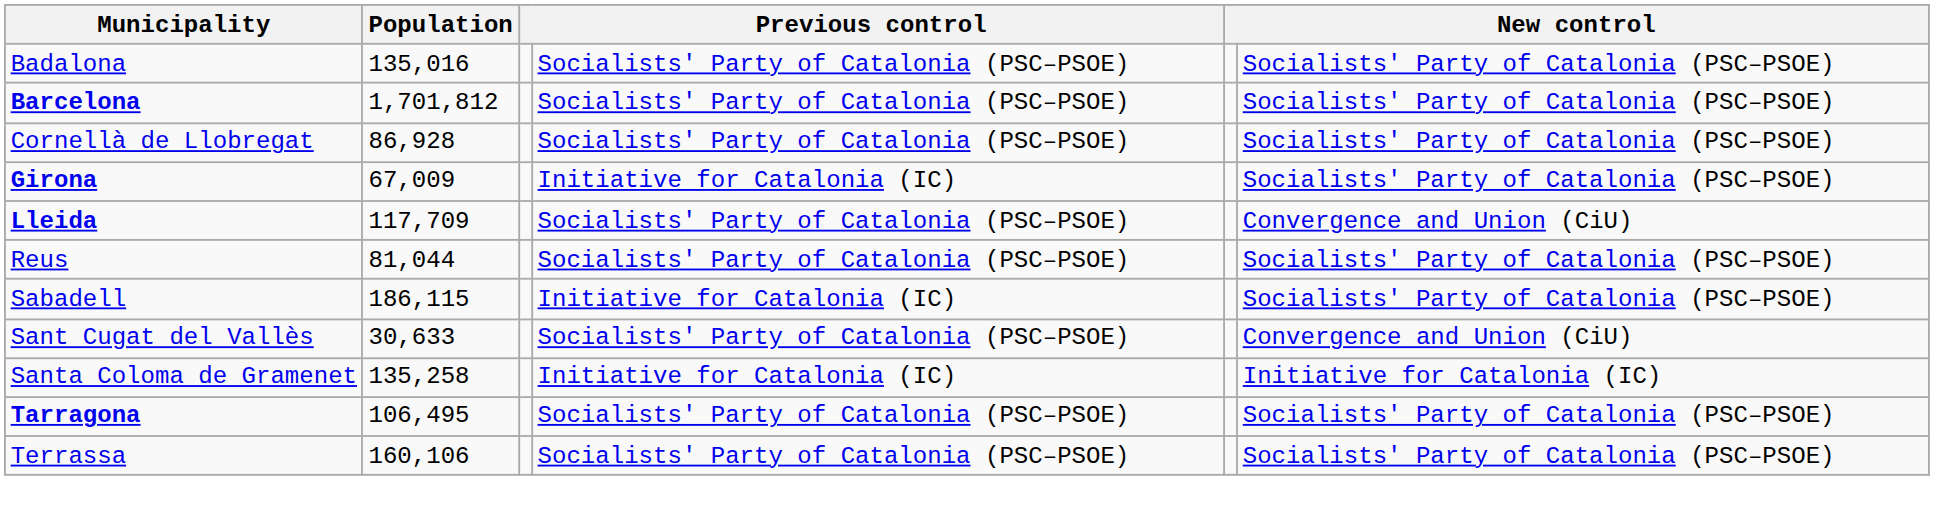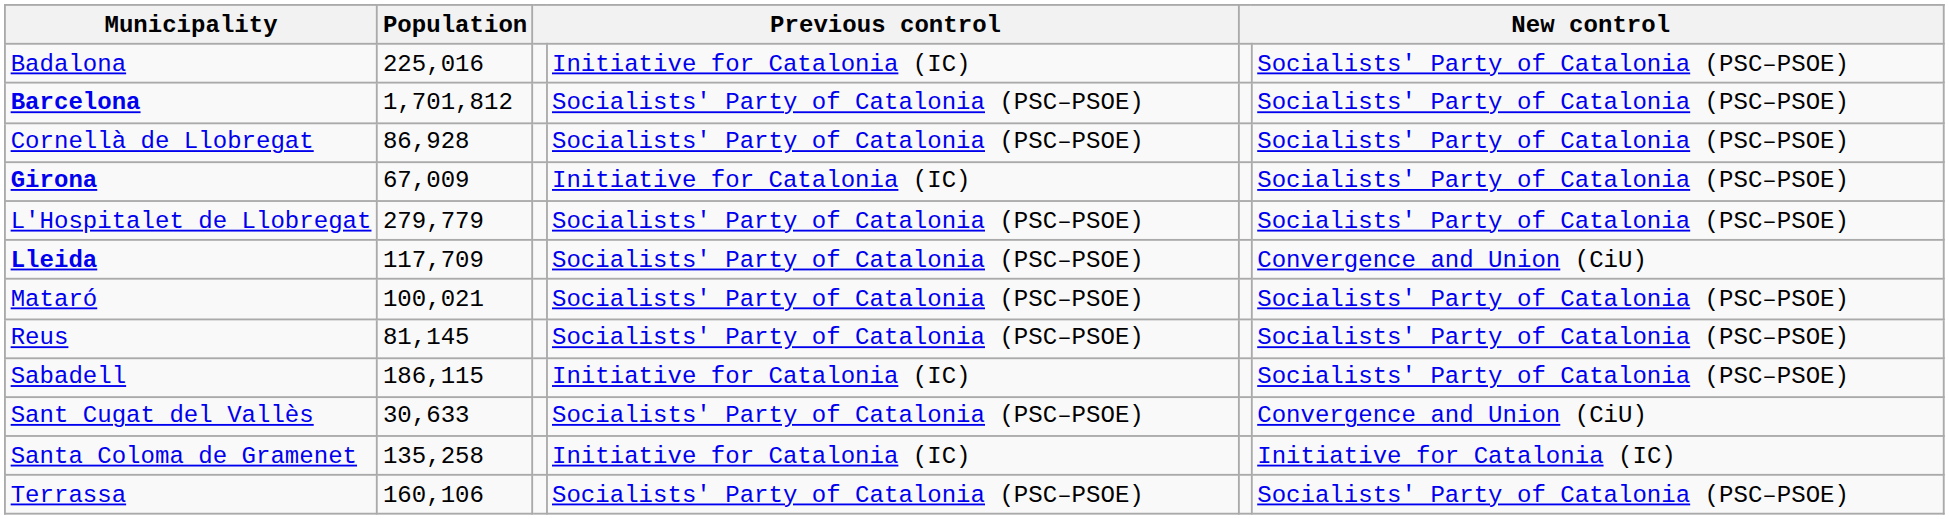(419, 64) 135,016 -> (433, 64) 225,016
(833, 64) Socialists' Party of Catalonia (PSC–PSOE) -> (761, 64) Initiative for Catalonia (IC)
+ row: (191, 221)
+ row: (54, 299)
(412, 260) 81,044 -> (426, 338) 81,145
- row: (76, 416)
